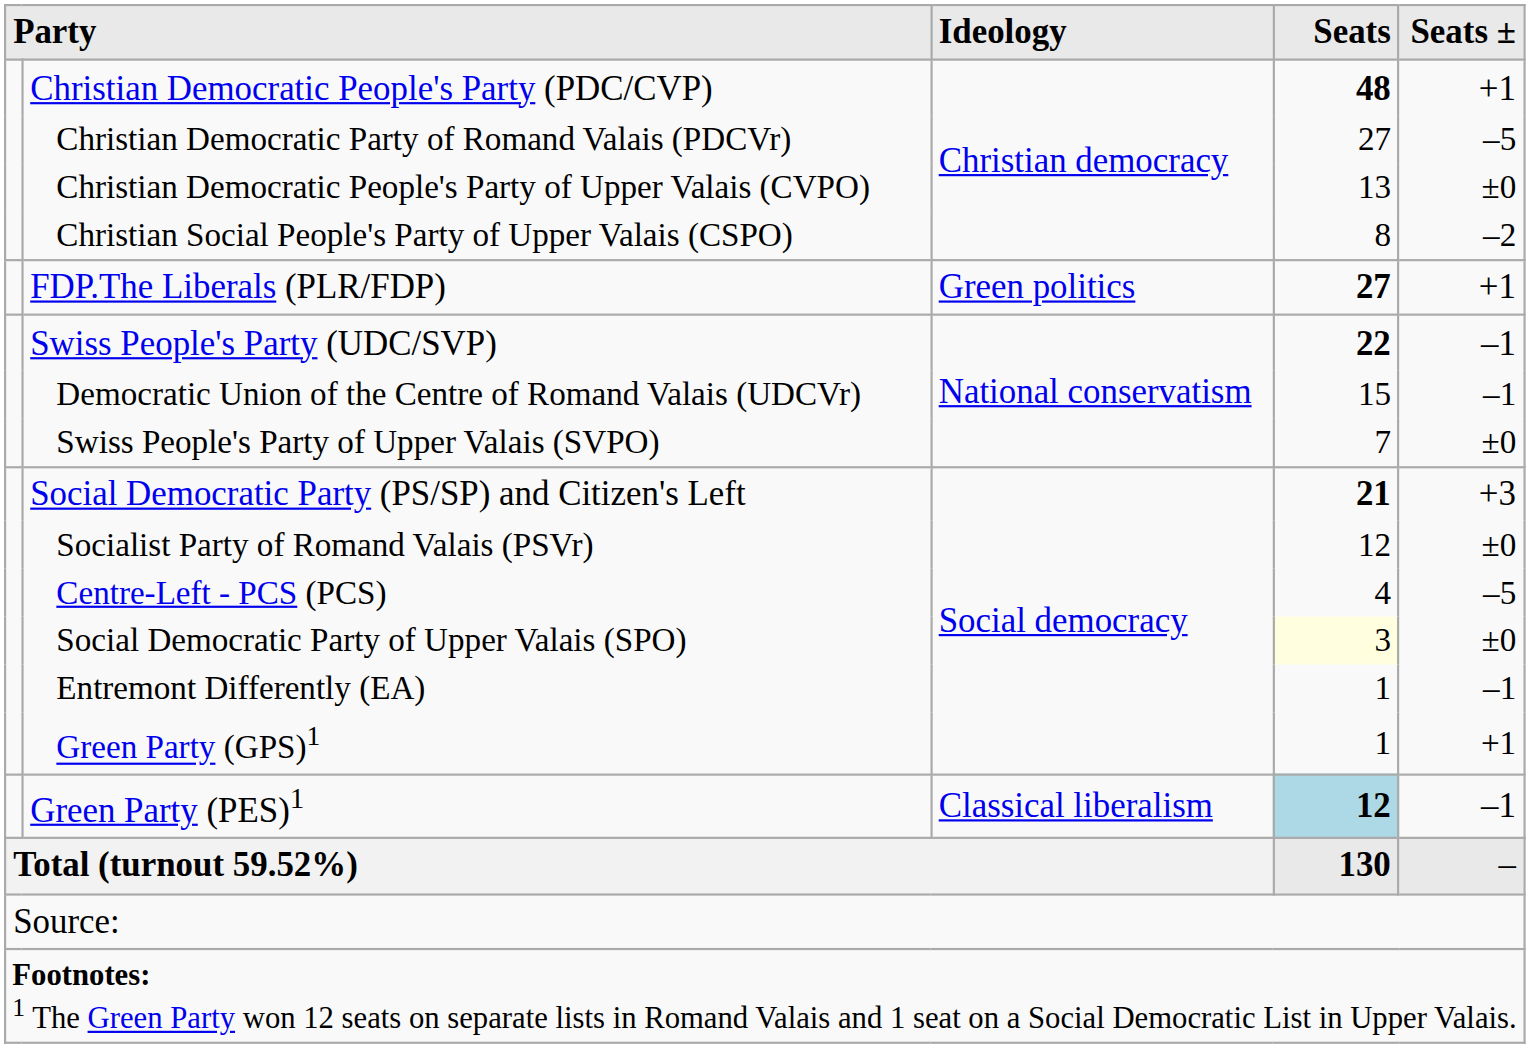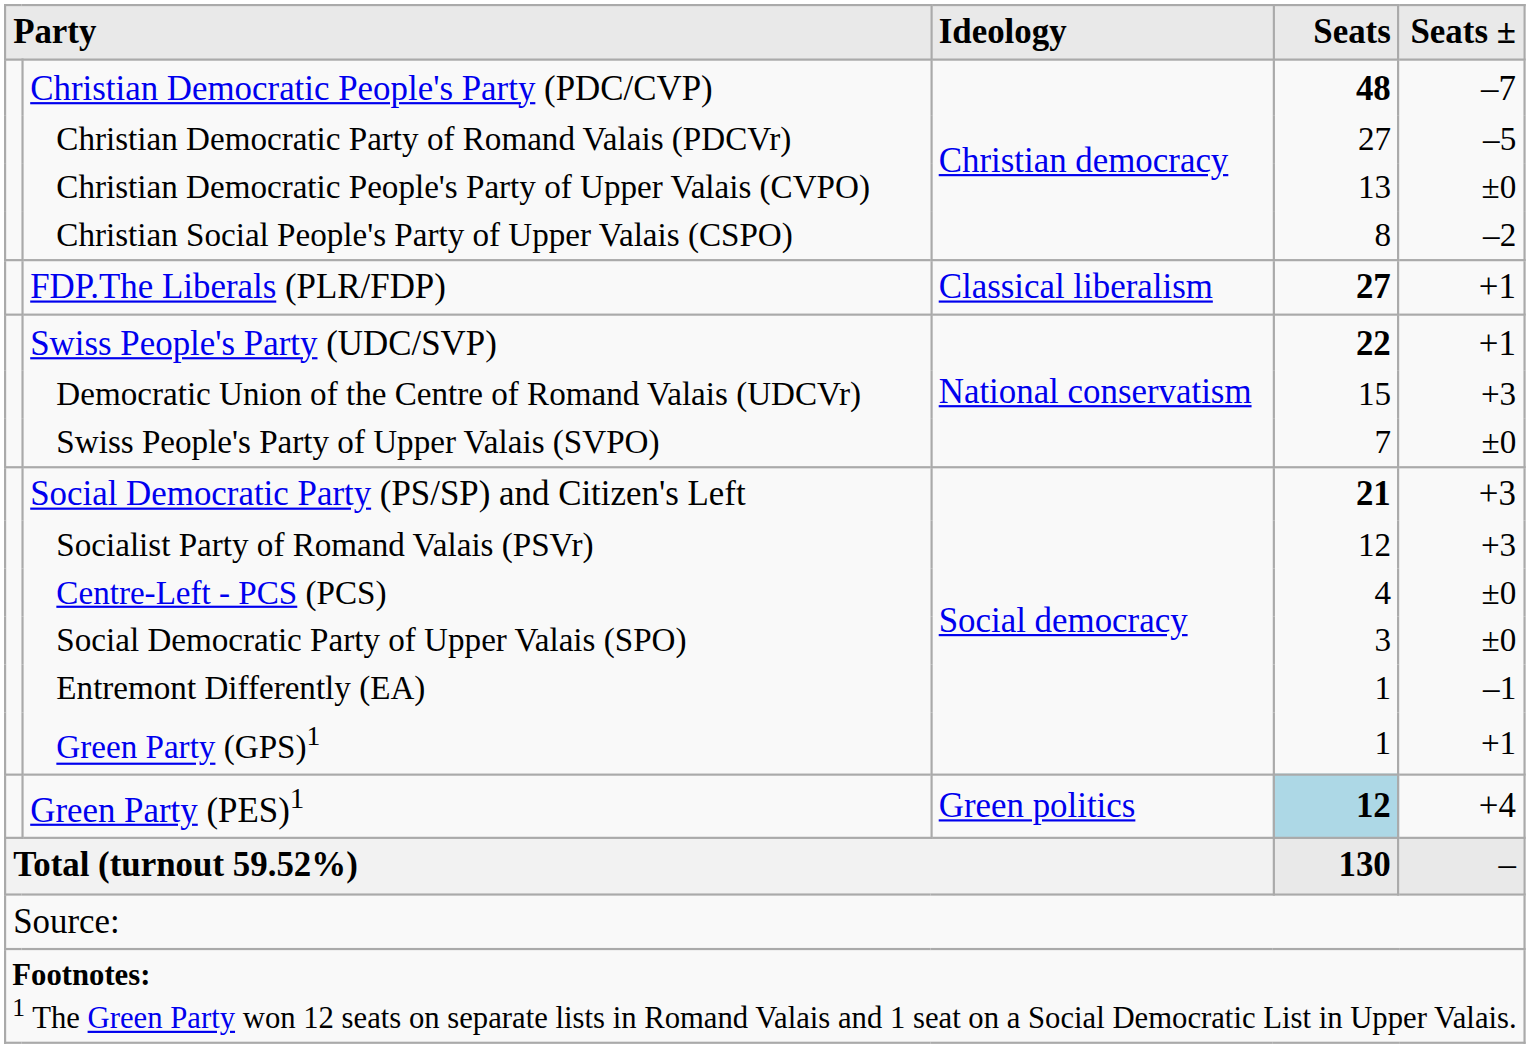(1497, 87) +1 -> (1498, 87) –7
(1037, 287) Green politics -> (1076, 287) Classical liberalism
(1498, 342) –1 -> (1497, 342) +1
(1500, 393) –1 -> (1499, 393) +3
(1499, 544) ±0 -> (1499, 544) +3
(1500, 592) –5 -> (1499, 592) ±0
(1383, 640) lightyellow background -> (1383, 640) no background
(1076, 805) Classical liberalism -> (1037, 805) Green politics
(1498, 805) –1 -> (1497, 805) +4
